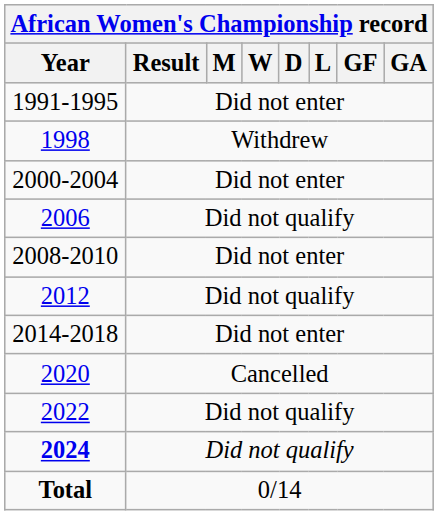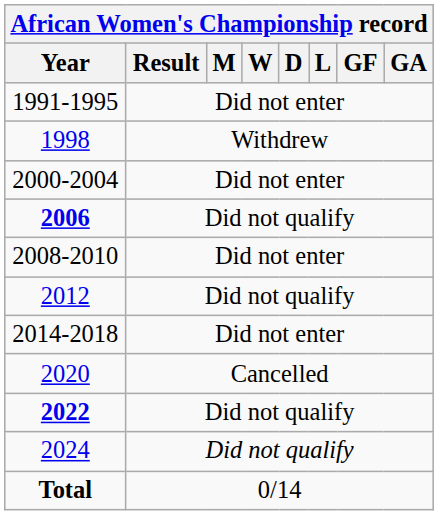(65, 218) normal -> (65, 218) bold
(65, 412) normal -> (65, 412) bold
(65, 450) bold -> (65, 450) normal
